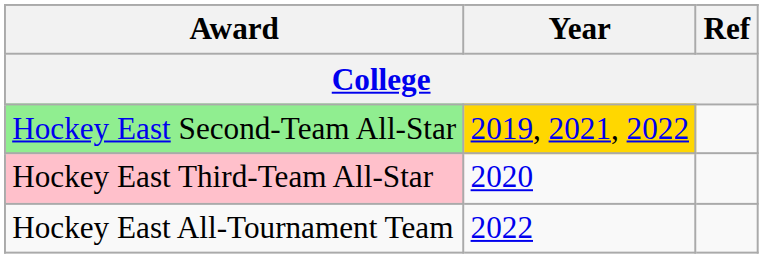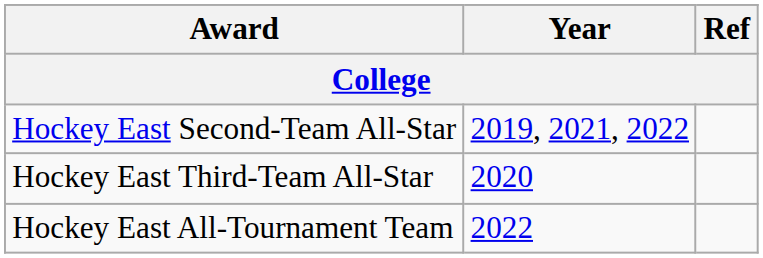(234, 128) lightgreen background -> (234, 128) no background
(580, 128) gold background -> (580, 128) no background
(223, 177) pink background -> (223, 177) no background
